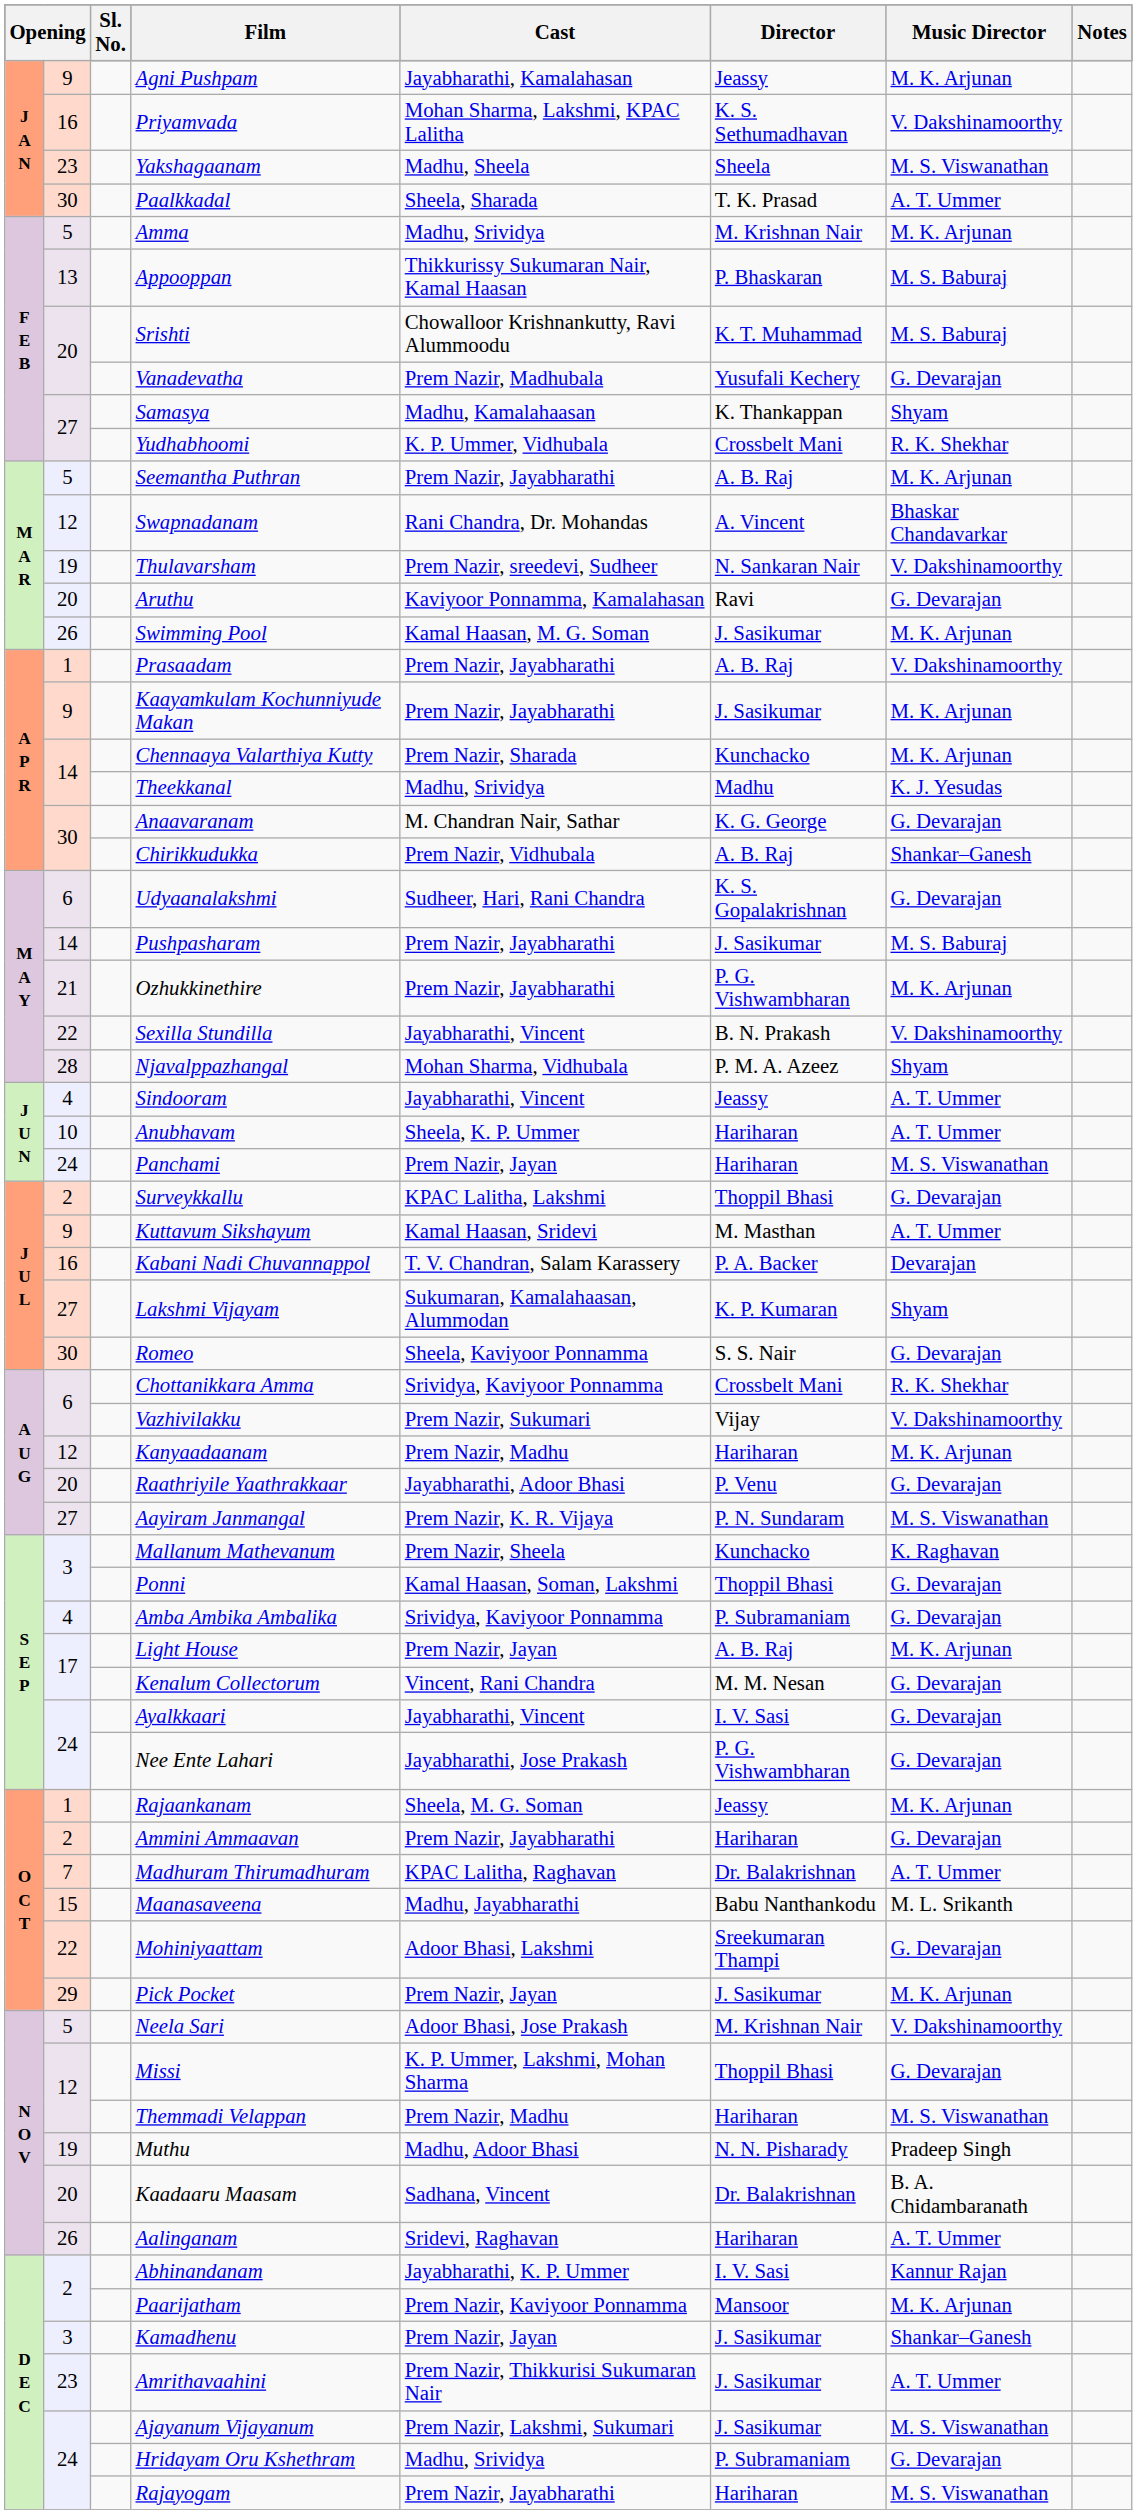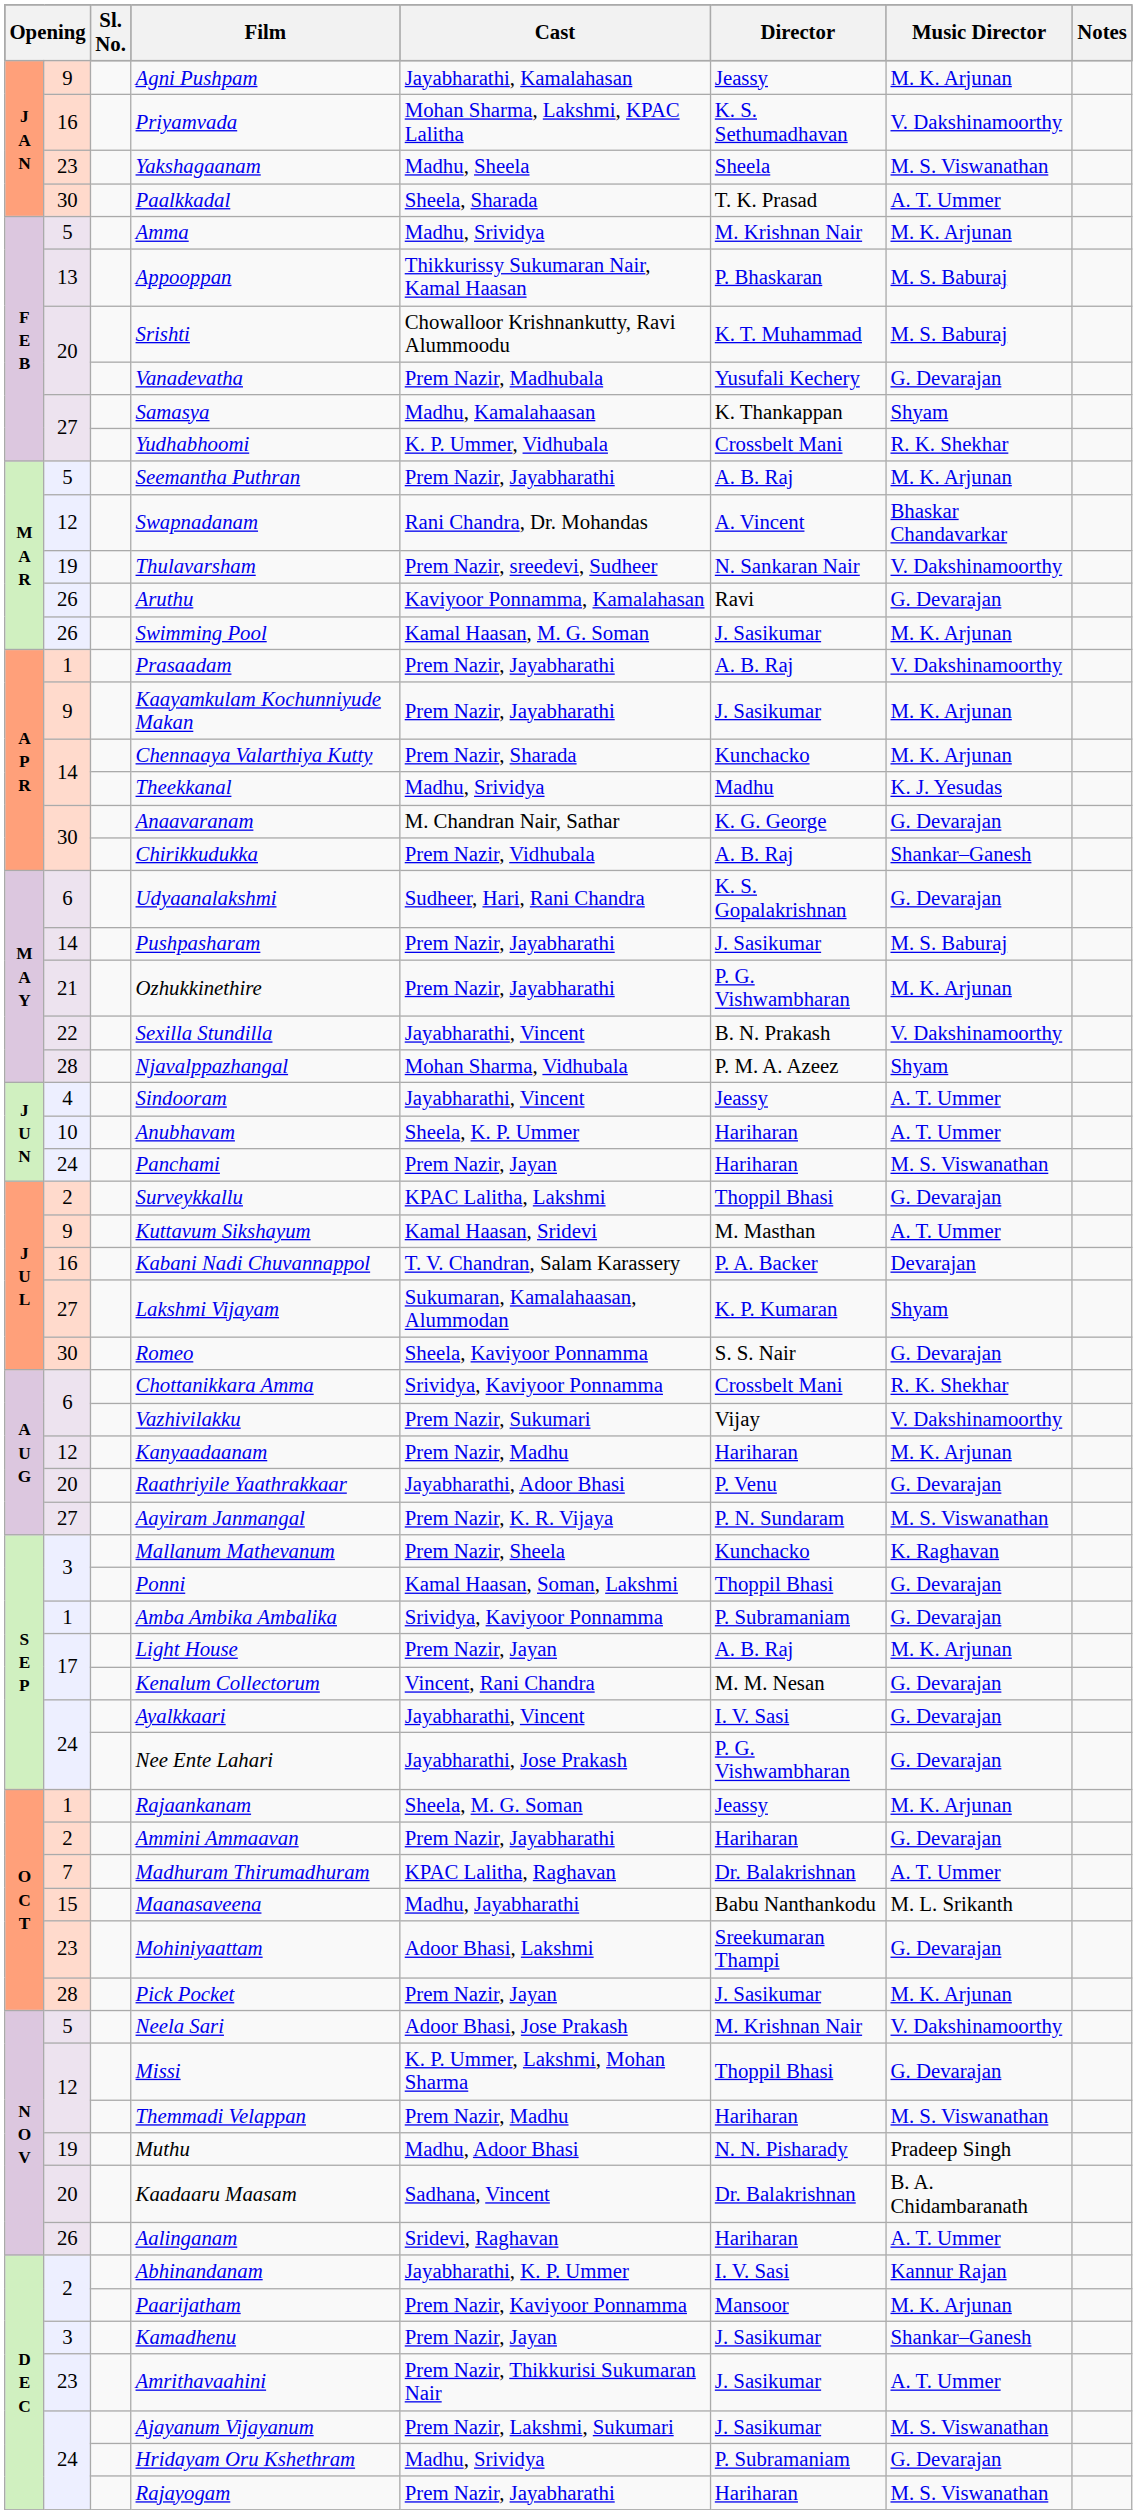(67, 599) 20 -> (67, 599) 26
(67, 1617) 4 -> (67, 1617) 1
(67, 1949) 22 -> (67, 1949) 23
(67, 1993) 29 -> (67, 1993) 28
